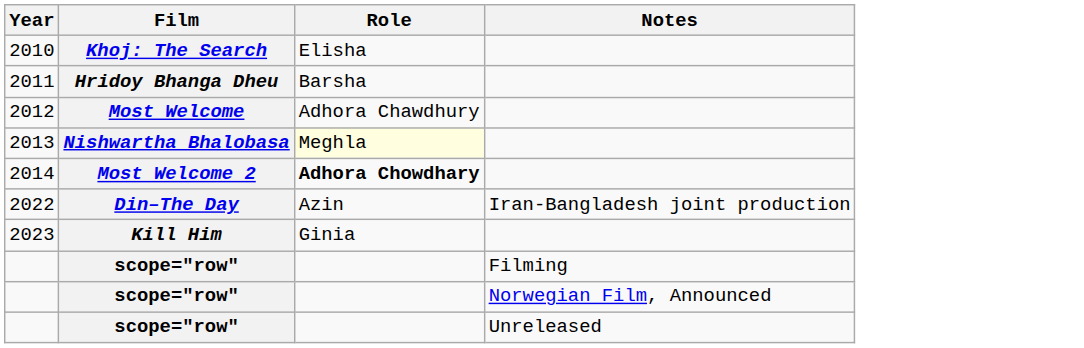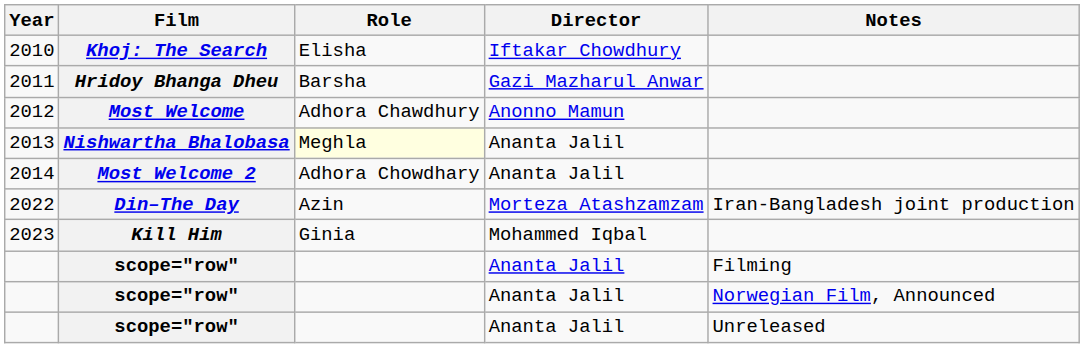+ column: (596, 20)
(389, 174) bold -> (389, 174) normal
